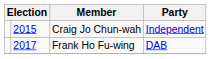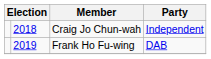(25, 29) 2015 -> (25, 29) 2018
(25, 45) 2017 -> (25, 45) 2019
